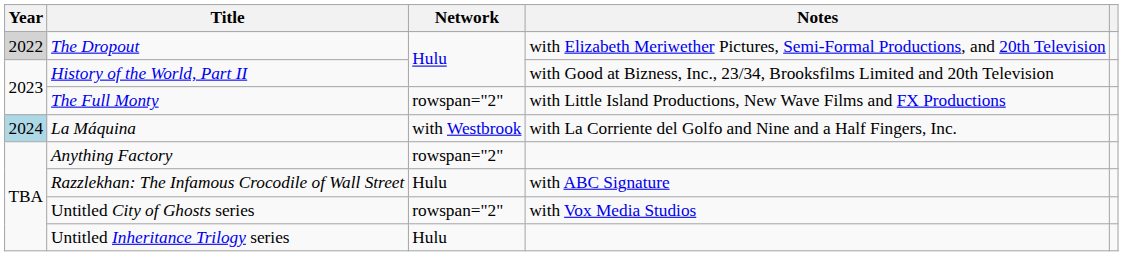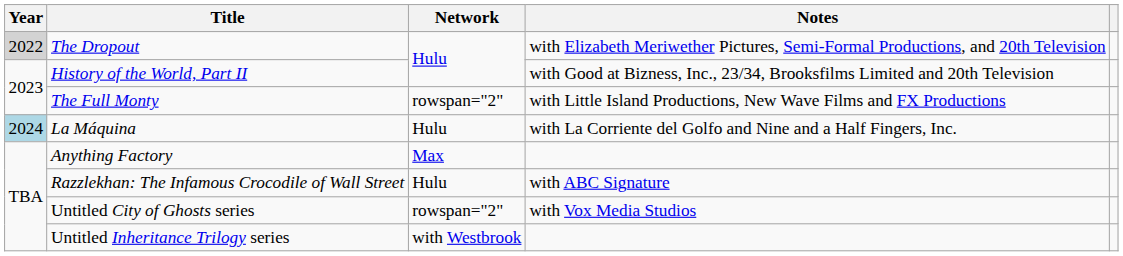(467, 127) with Westbrook -> (430, 127) Hulu
(458, 155) rowspan="2" -> (428, 155) Max
(430, 237) Hulu -> (467, 237) with Westbrook
